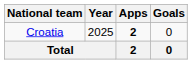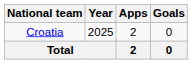(133, 31) bold -> (133, 31) normal
